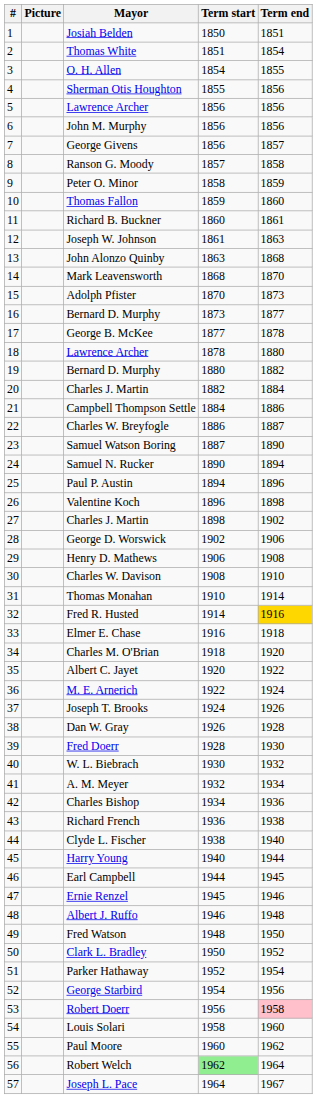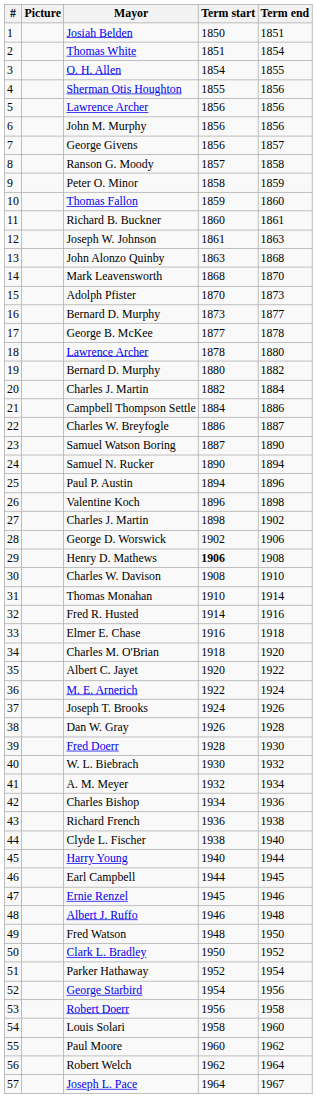(213, 558) normal -> (213, 558) bold
(272, 614) gold background -> (272, 614) no background
(272, 1009) pink background -> (272, 1009) no background
(213, 1065) lightgreen background -> (213, 1065) no background
